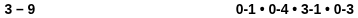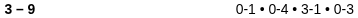(295, 9) bold -> (295, 9) normal
